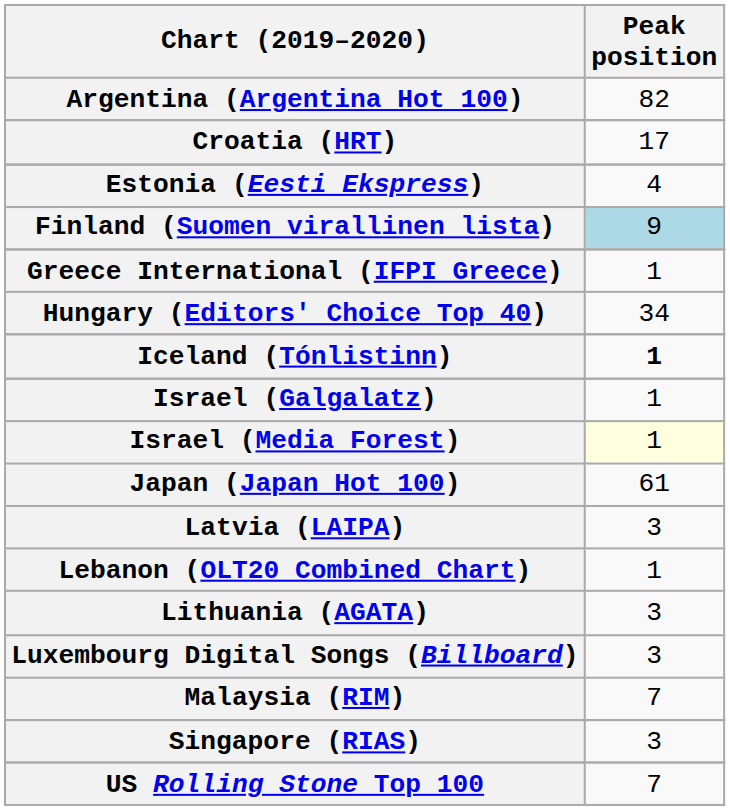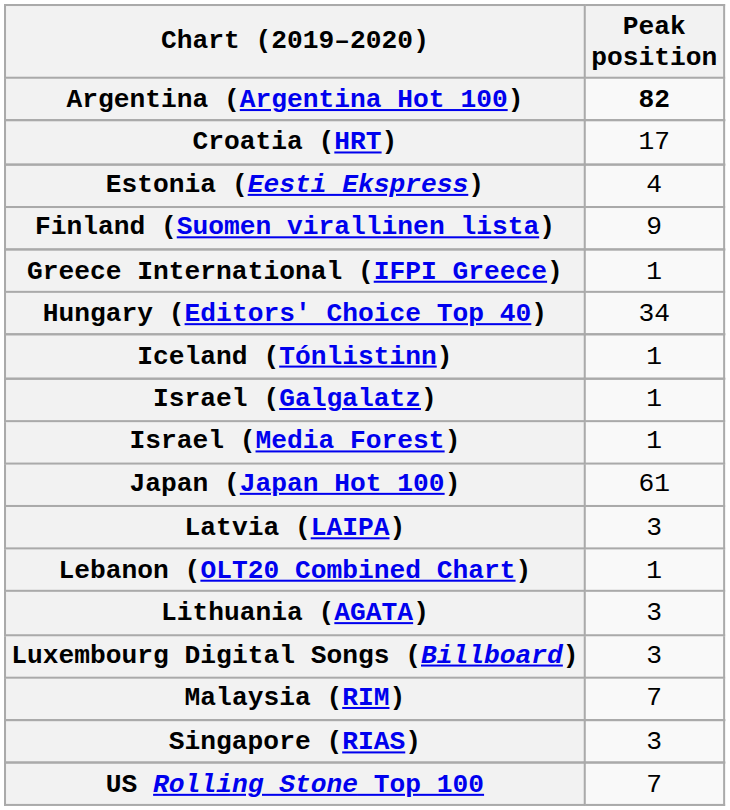(654, 100) normal -> (654, 100) bold
(654, 228) lightblue background -> (654, 228) no background
(654, 356) bold -> (654, 356) normal
(654, 442) lightyellow background -> (654, 442) no background
